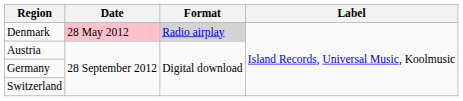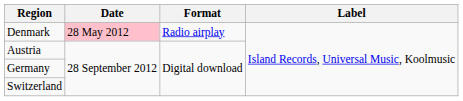(193, 31) lightgrey background -> (193, 31) no background
